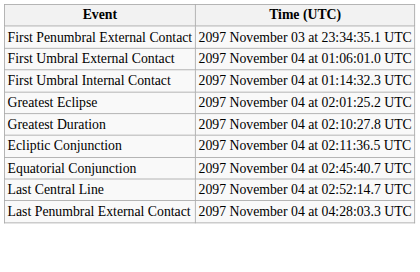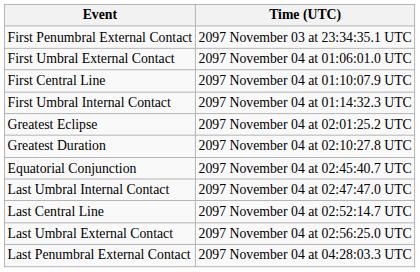+ row: (57, 80)
- row: (65, 146)
+ row: (88, 189)
+ row: (90, 233)
